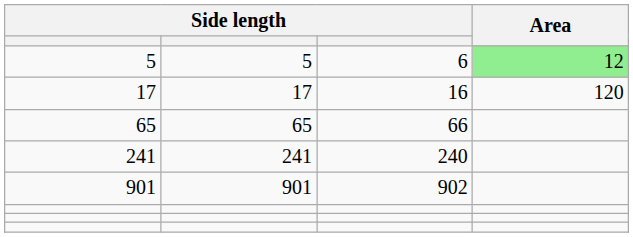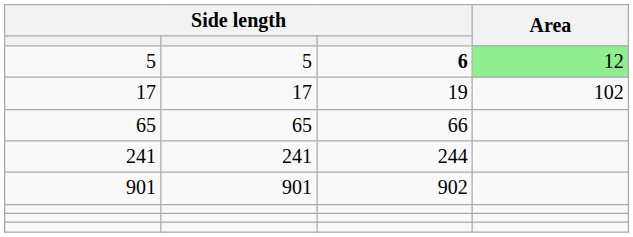(463, 61) normal -> (463, 61) bold
(458, 93) 16 -> (458, 93) 19
(609, 93) 120 -> (609, 93) 102
(453, 156) 240 -> (453, 156) 244
